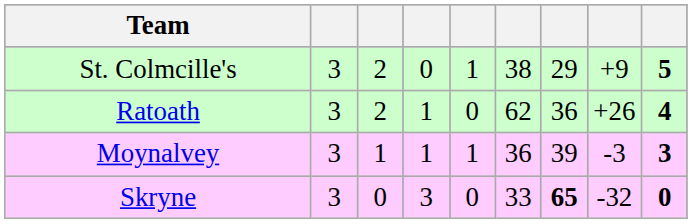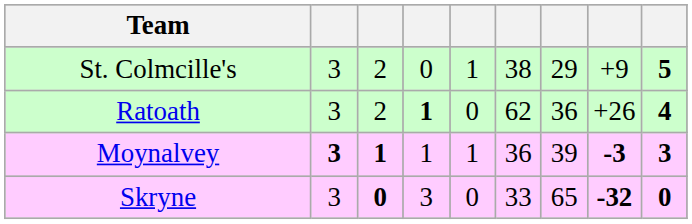(426, 111) normal -> (426, 111) bold
(334, 153) normal -> (334, 153) bold
(380, 153) normal -> (380, 153) bold
(614, 153) normal -> (614, 153) bold
(380, 196) normal -> (380, 196) bold
(564, 196) bold -> (564, 196) normal
(614, 196) normal -> (614, 196) bold
